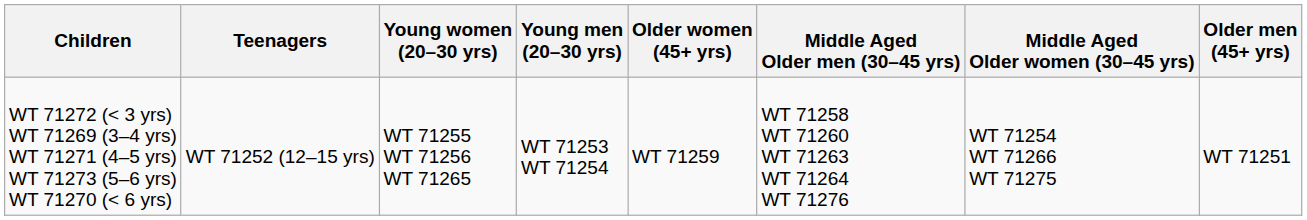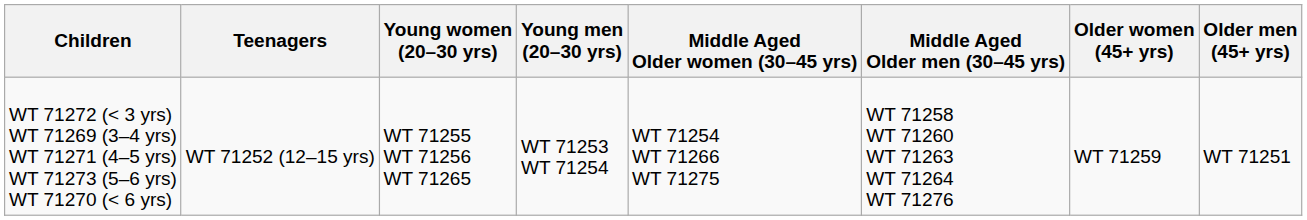columns swapped: (1082, 51) <-> (692, 41)
